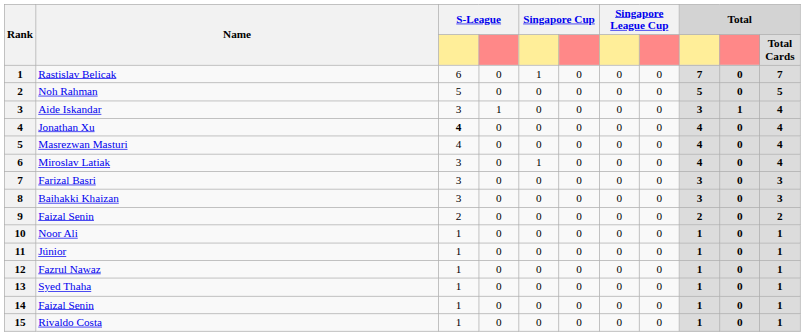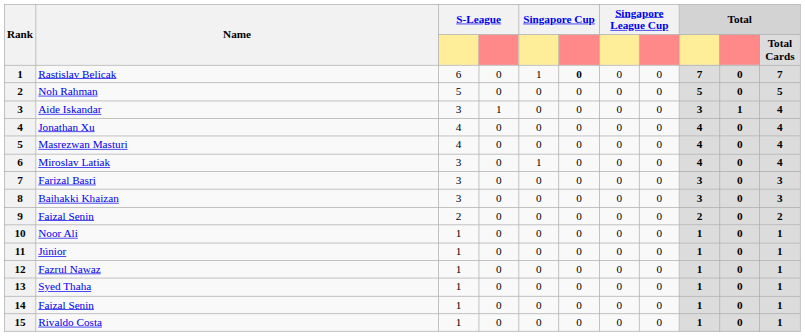(579, 74) normal -> (579, 74) bold
(459, 127) bold -> (459, 127) normal
